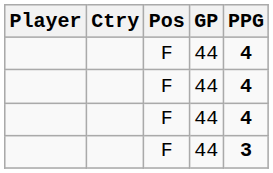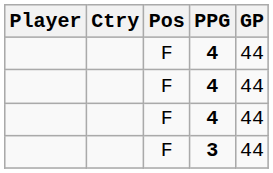columns swapped: (206, 21) <-> (246, 21)
